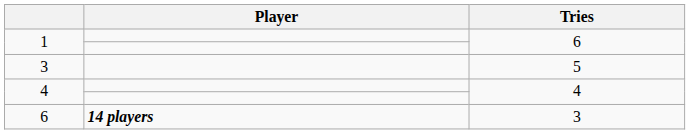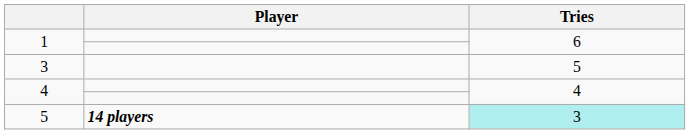(44, 116) 6 -> (44, 116) 5
(577, 116) no background -> (577, 116) paleturquoise background
